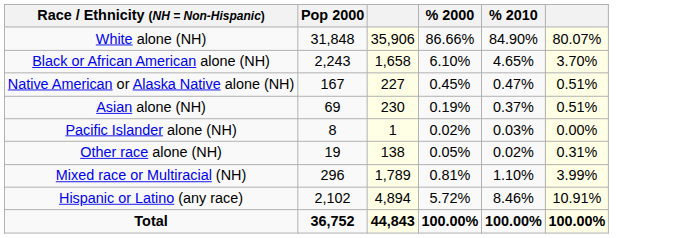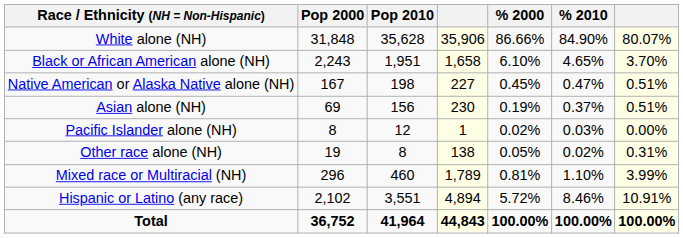+ column: (402, 15)
